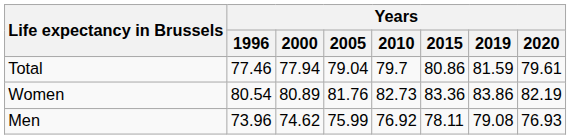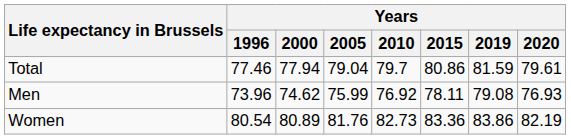rows swapped: (24, 120) <-> (36, 95)
